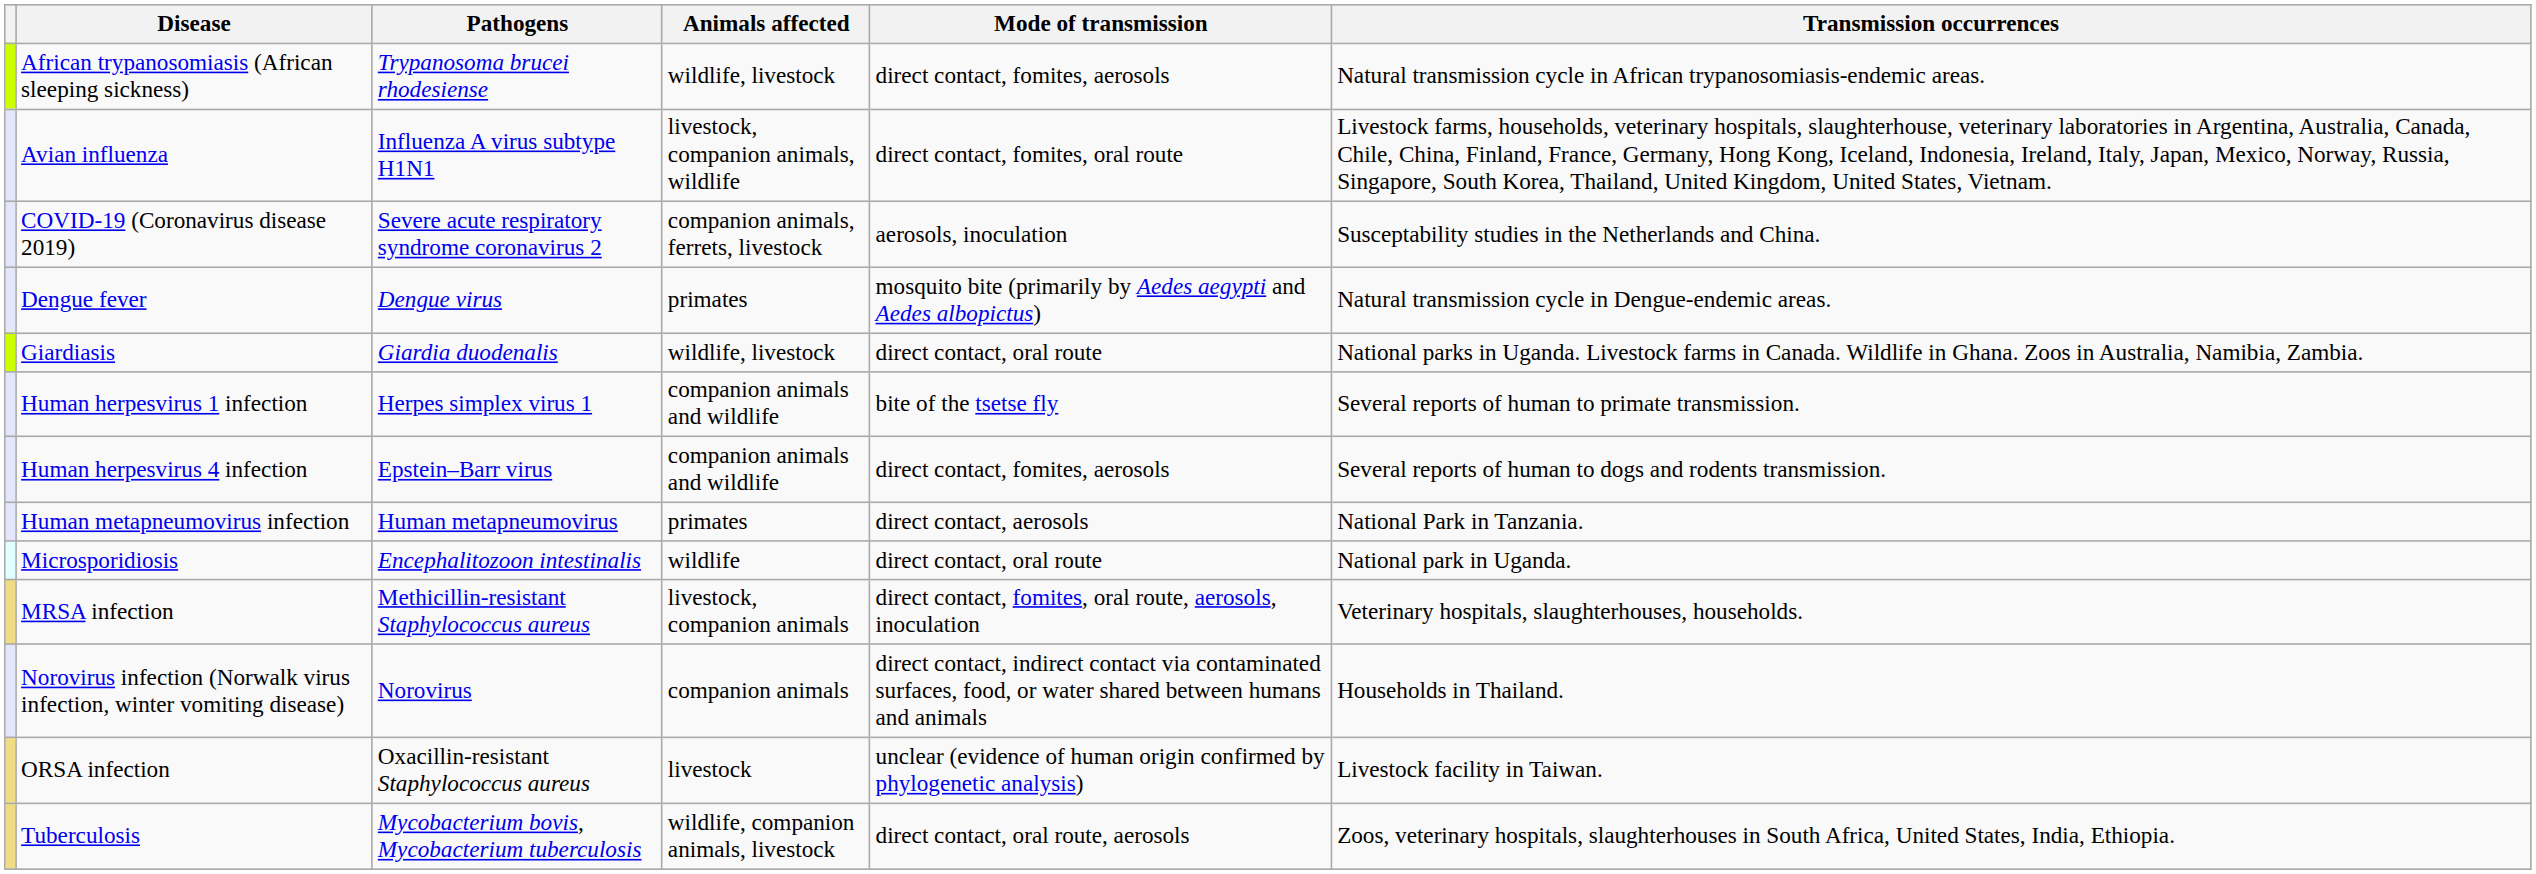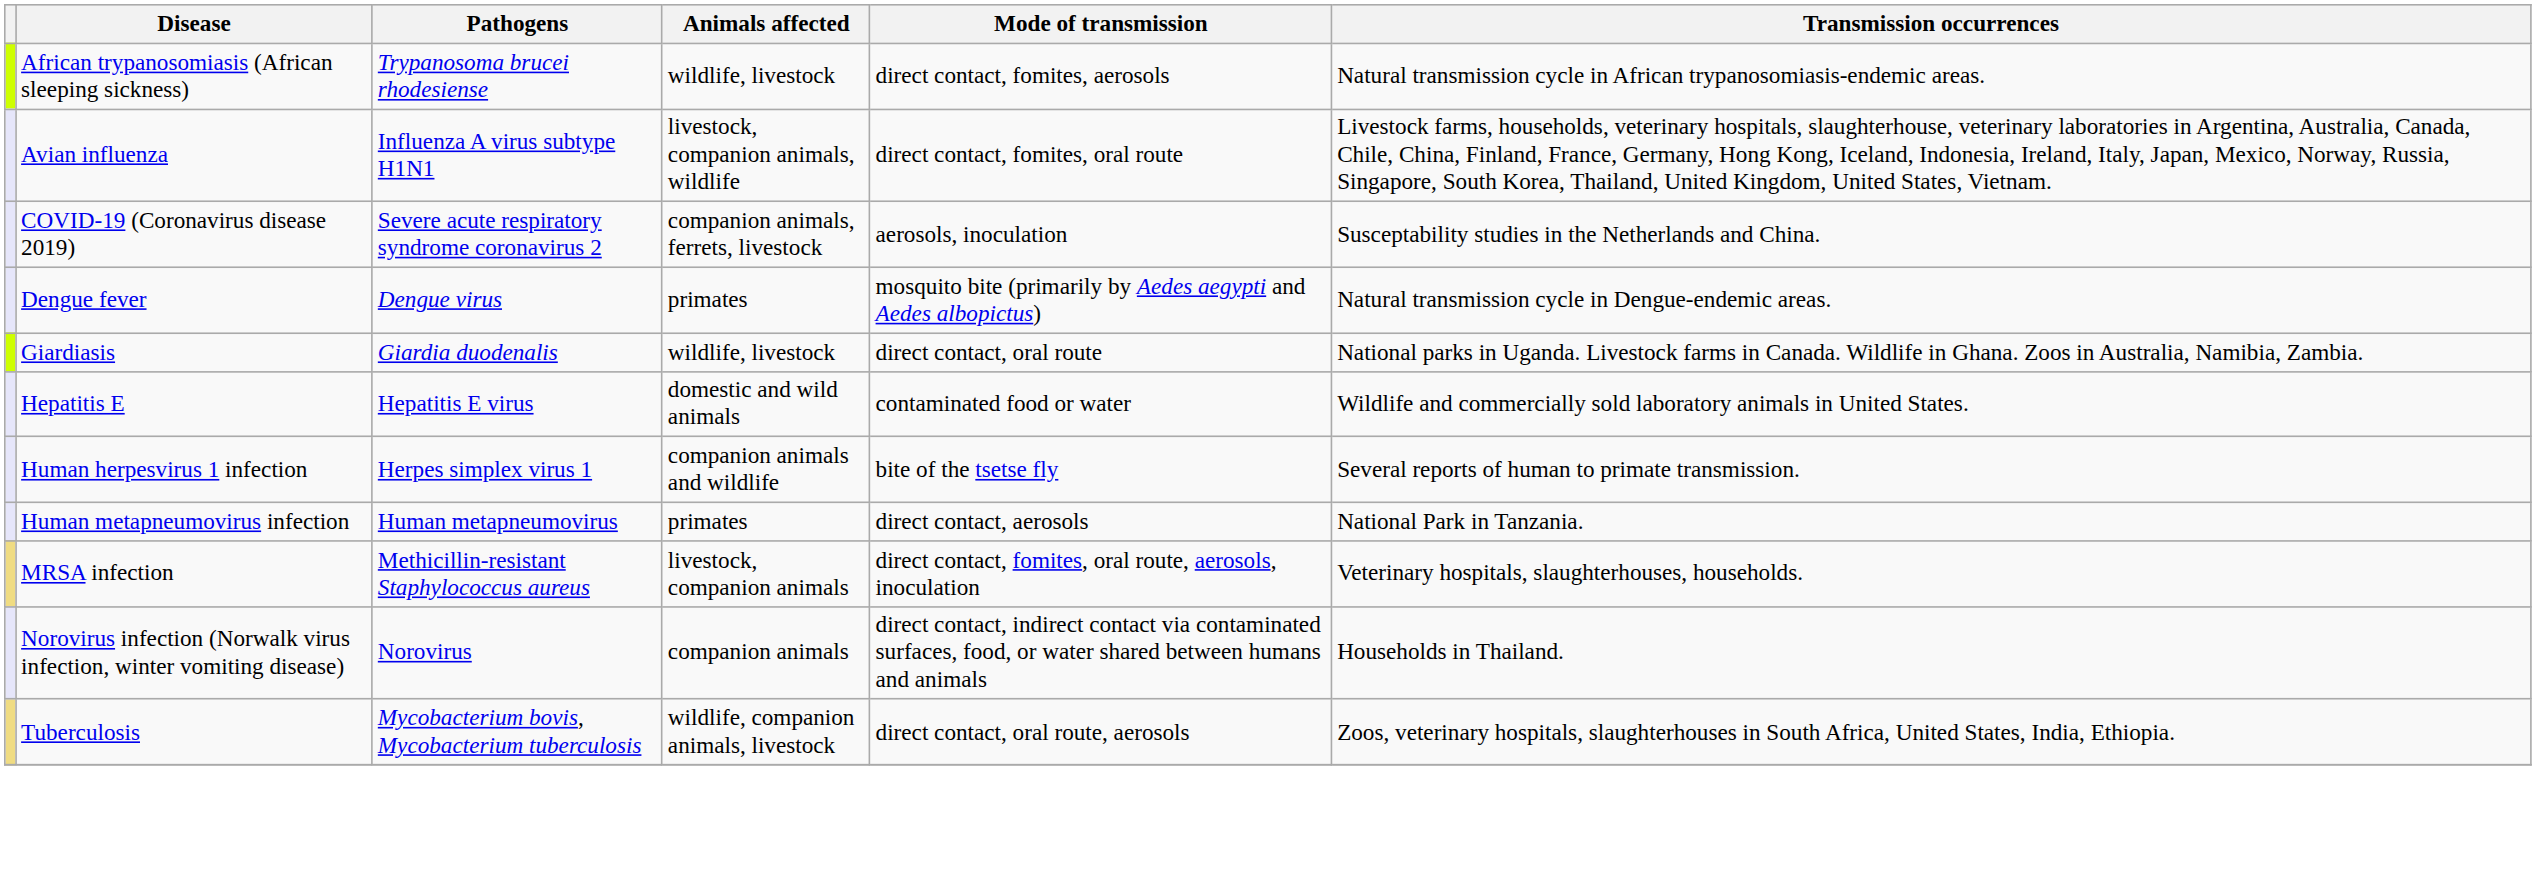+ row: (73, 403)
- row: (164, 469)
- row: (100, 559)
- row: (95, 770)
